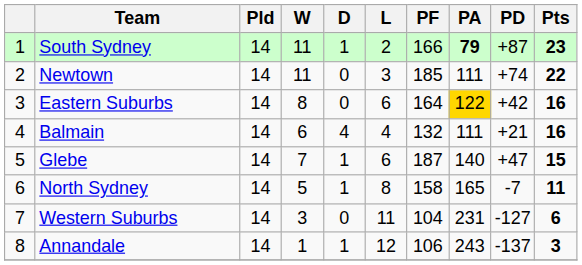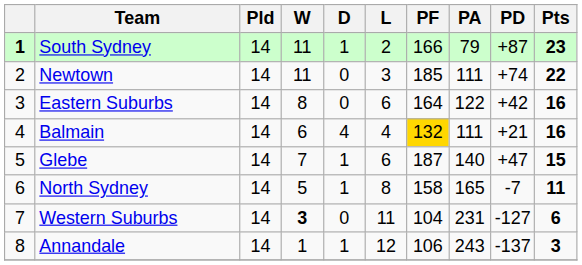(20, 47) normal -> (20, 47) bold
(470, 47) bold -> (470, 47) normal
(470, 103) gold background -> (470, 103) no background
(428, 132) no background -> (428, 132) gold background
(302, 217) normal -> (302, 217) bold
